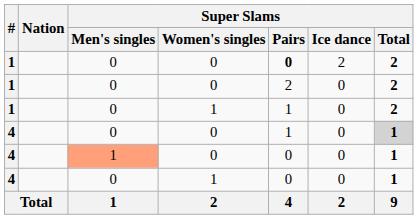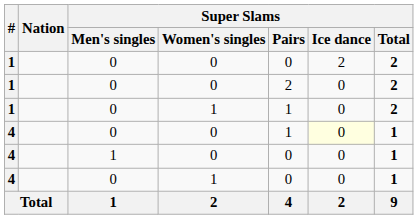(289, 62) bold -> (289, 62) normal
(341, 132) no background -> (341, 132) lightyellow background
(394, 132) lightgrey background -> (394, 132) no background
(113, 156) lightsalmon background -> (113, 156) no background
